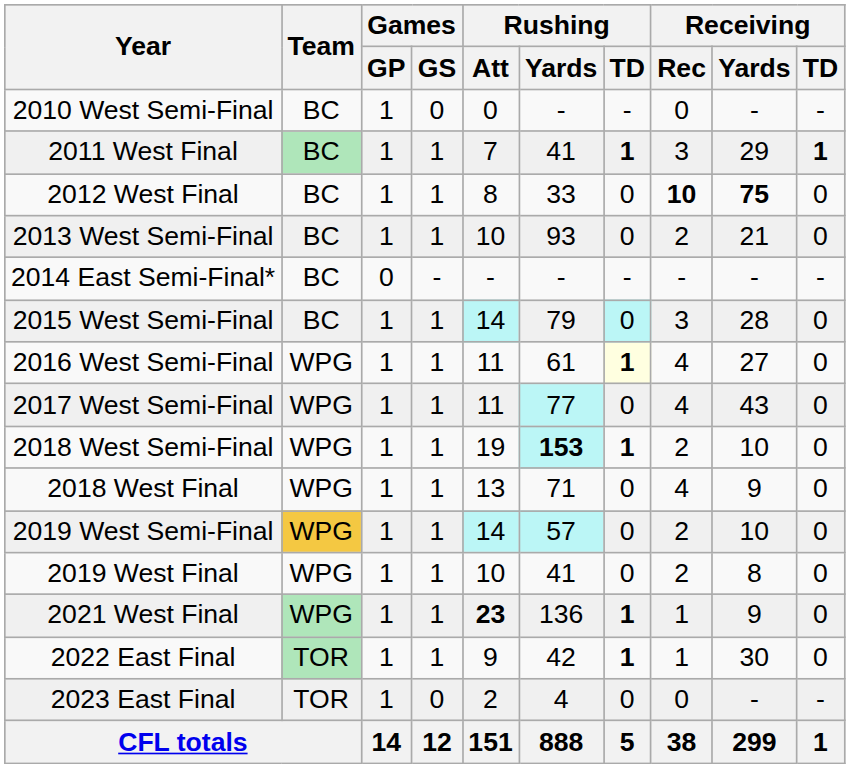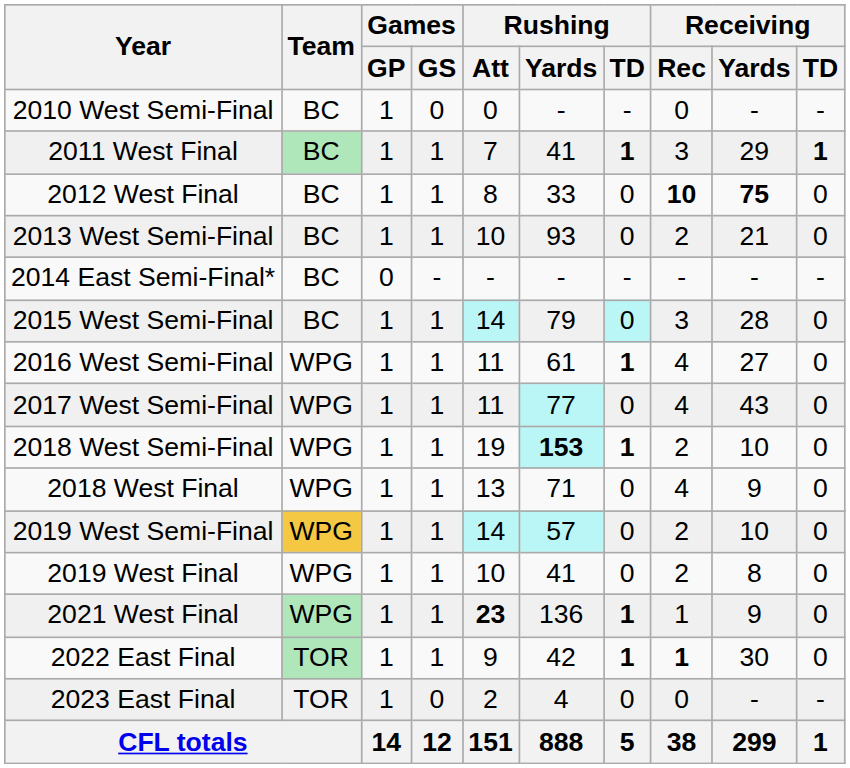(627, 362) lightyellow background -> (627, 362) no background
(682, 657) normal -> (682, 657) bold
